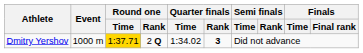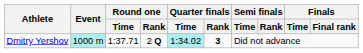(88, 41) no background -> (88, 41) paleturquoise background
(123, 41) gold background -> (123, 41) no background
(186, 41) no background -> (186, 41) paleturquoise background
